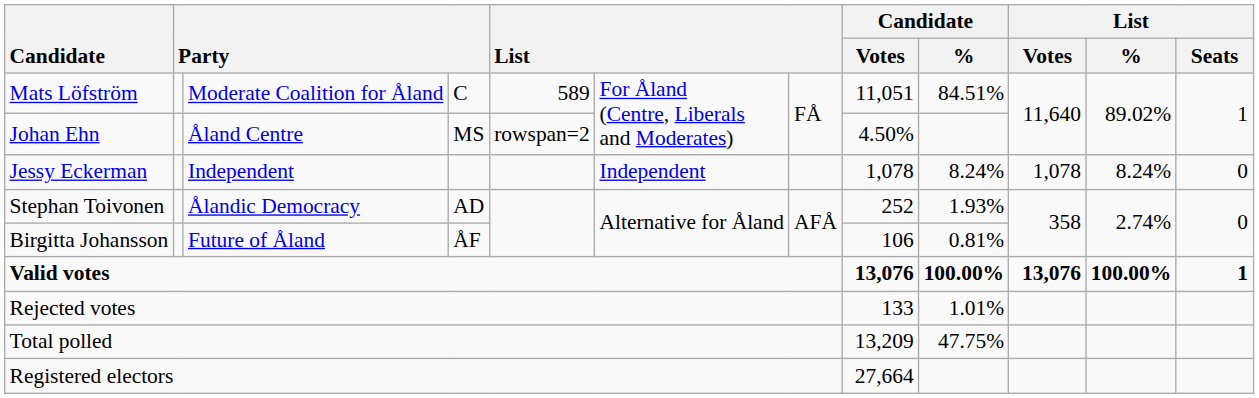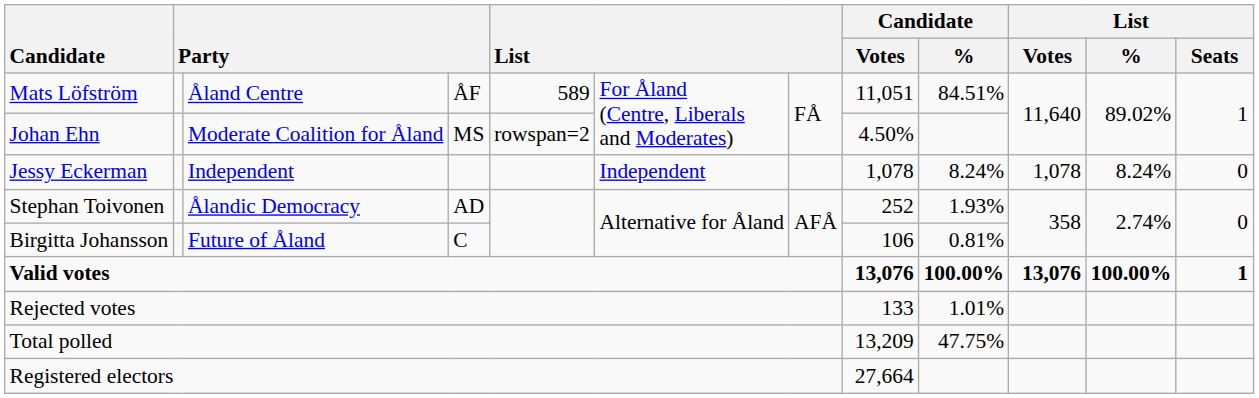(316, 93) Moderate Coalition for Åland -> (245, 93) Åland Centre
(460, 93) C -> (467, 93) ÅF
(245, 134) Åland Centre -> (316, 134) Moderate Coalition for Åland
(467, 239) ÅF -> (460, 239) C
